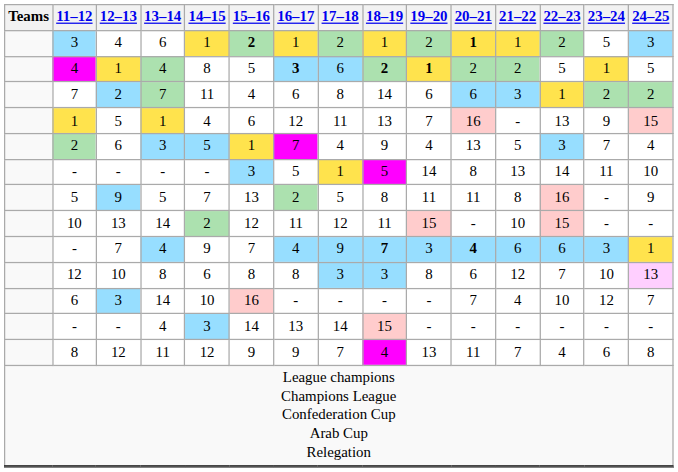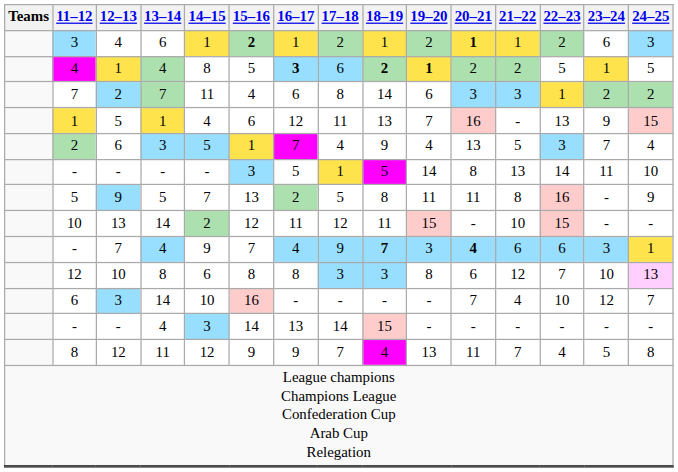(606, 43) 5 -> (606, 43) 6
(473, 94) 6 -> (473, 94) 3
(606, 352) 6 -> (606, 352) 5
